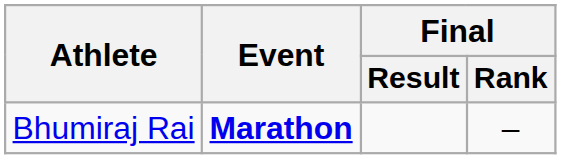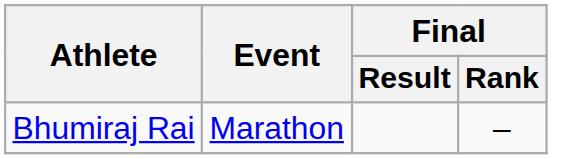(281, 128) bold -> (277, 128) normal
